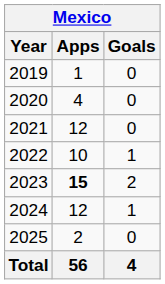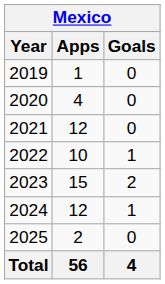(78, 182) bold -> (78, 182) normal
